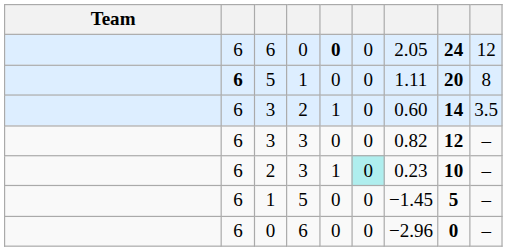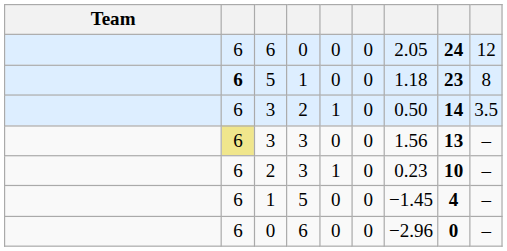(336, 49) bold -> (336, 49) normal
(411, 79) 1.11 -> (411, 79) 1.18
(454, 79) 20 -> (454, 79) 23
(411, 110) 0.60 -> (411, 110) 0.50
(238, 140) no background -> (238, 140) khaki background
(411, 140) 0.82 -> (411, 140) 1.56
(454, 140) 12 -> (454, 140) 13
(368, 170) paleturquoise background -> (368, 170) no background
(454, 200) 5 -> (454, 200) 4
